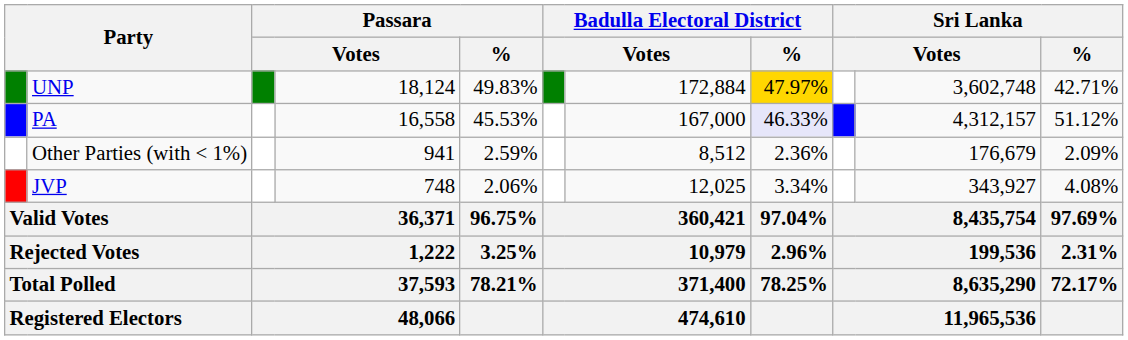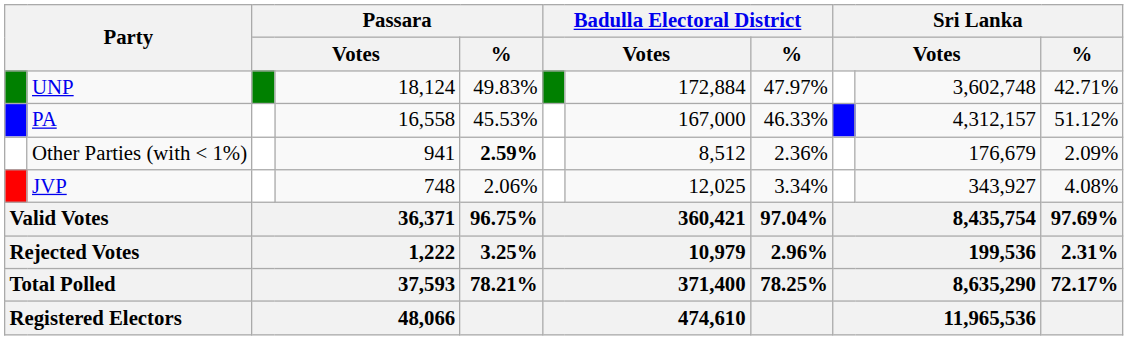(796, 86) gold background -> (796, 86) no background
(796, 119) lavender background -> (796, 119) no background
(511, 152) normal -> (509, 152) bold
